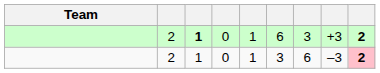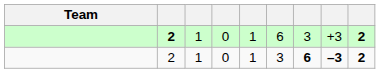(171, 36) normal -> (171, 36) bold
(198, 36) bold -> (198, 36) normal
(307, 57) normal -> (307, 57) bold
(334, 57) normal -> (334, 57) bold
(362, 57) pink background -> (362, 57) no background
